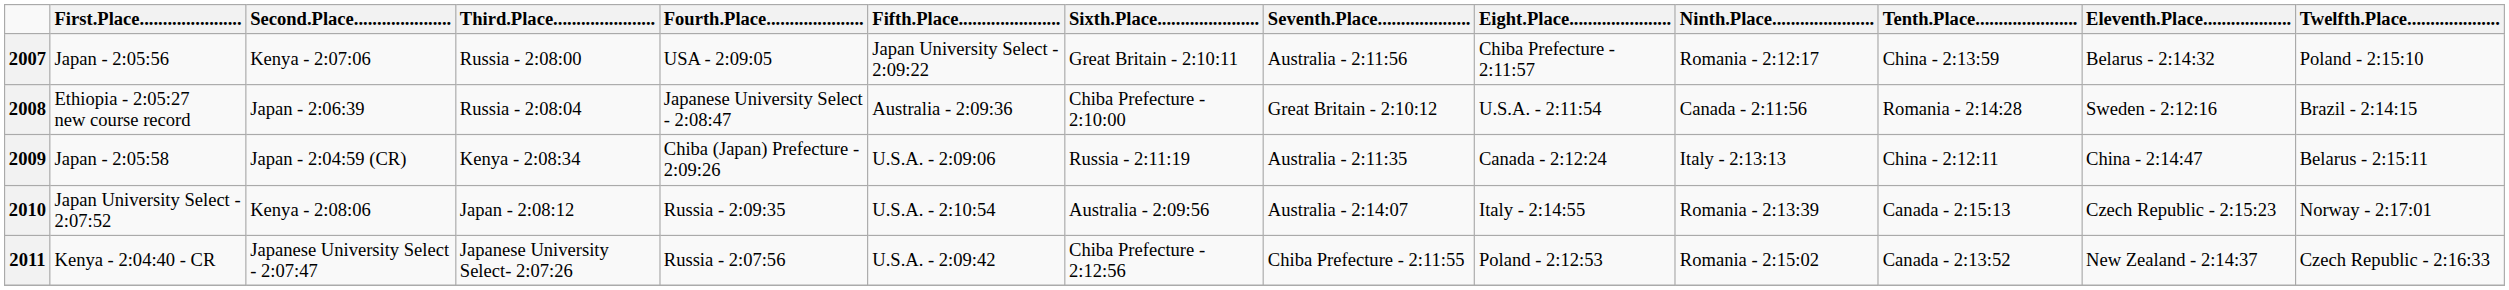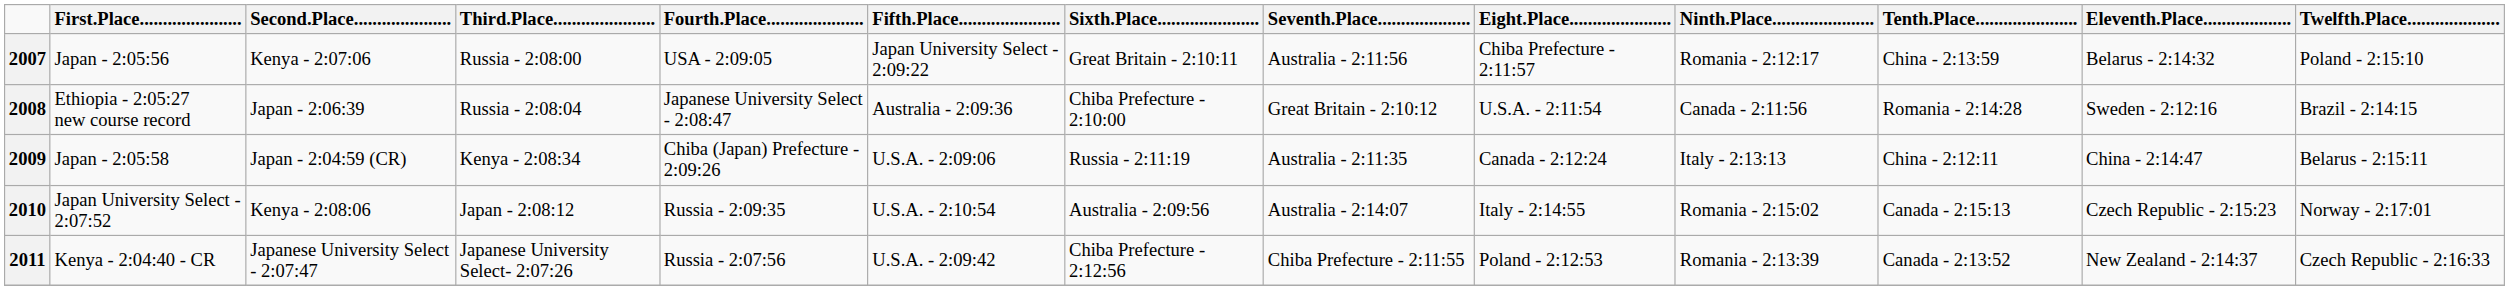(1749, 210) Romania - 2:13:39 -> (1749, 210) Romania - 2:15:02
(1749, 260) Romania - 2:15:02 -> (1749, 260) Romania - 2:13:39
